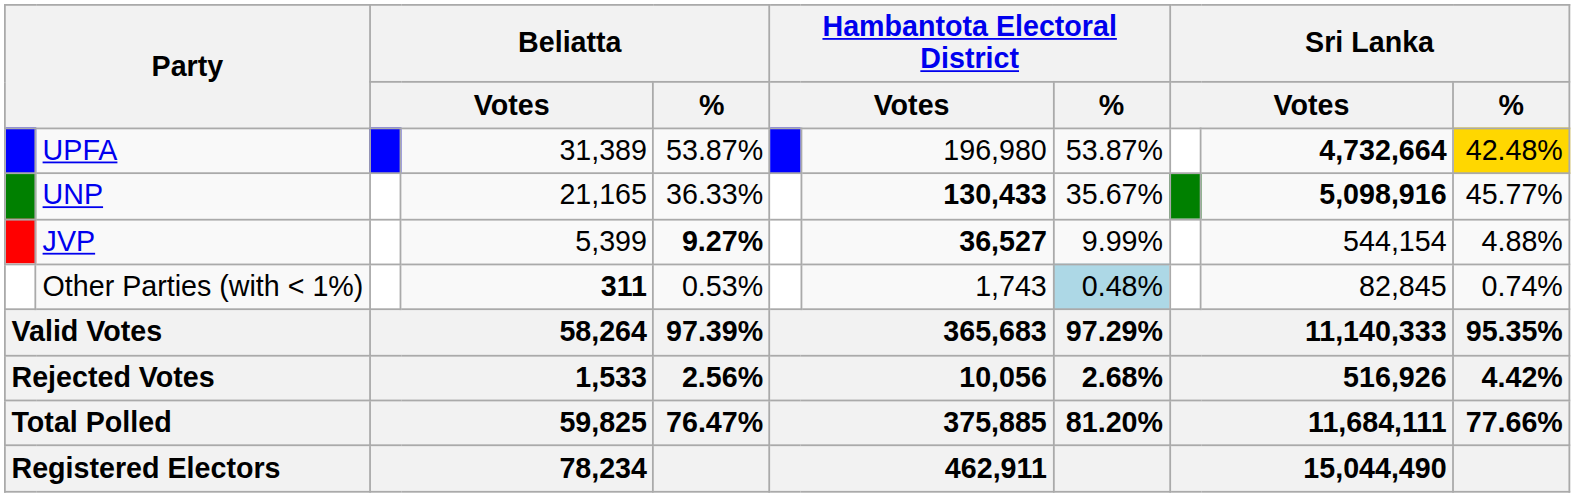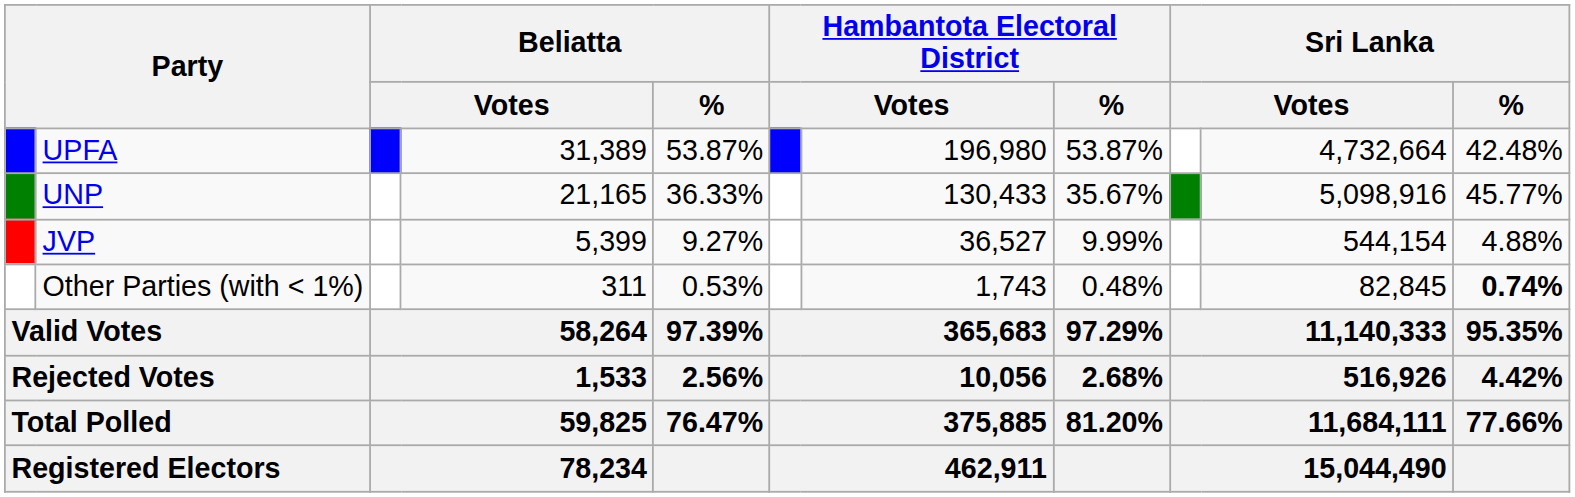(1383, 150) bold -> (1383, 150) normal
(1514, 150) gold background -> (1514, 150) no background
(995, 195) bold -> (995, 195) normal
(1383, 195) bold -> (1383, 195) normal
(723, 241) bold -> (723, 241) normal
(1003, 241) bold -> (1003, 241) normal
(624, 286) bold -> (624, 286) normal
(1122, 286) lightblue background -> (1122, 286) no background
(1522, 286) normal -> (1522, 286) bold
